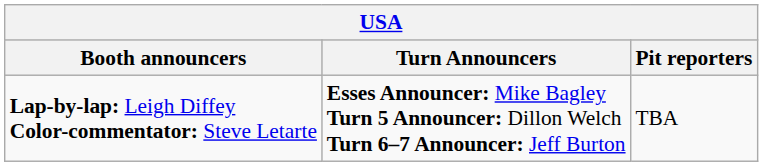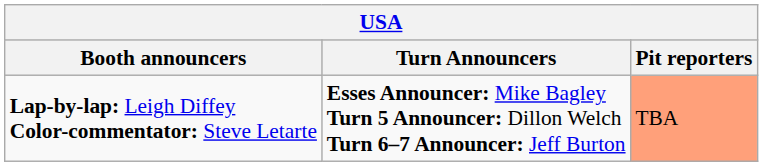(657, 118) no background -> (657, 118) lightsalmon background
